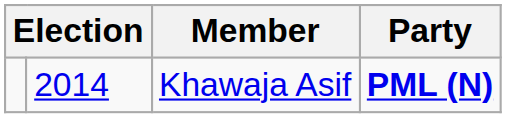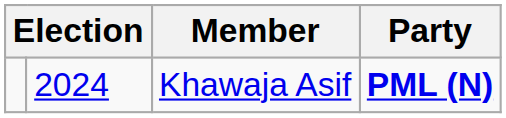(72, 84) 2014 -> (72, 84) 2024
